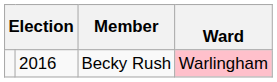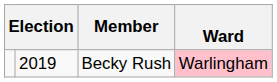(38, 63) 2016 -> (38, 63) 2019
